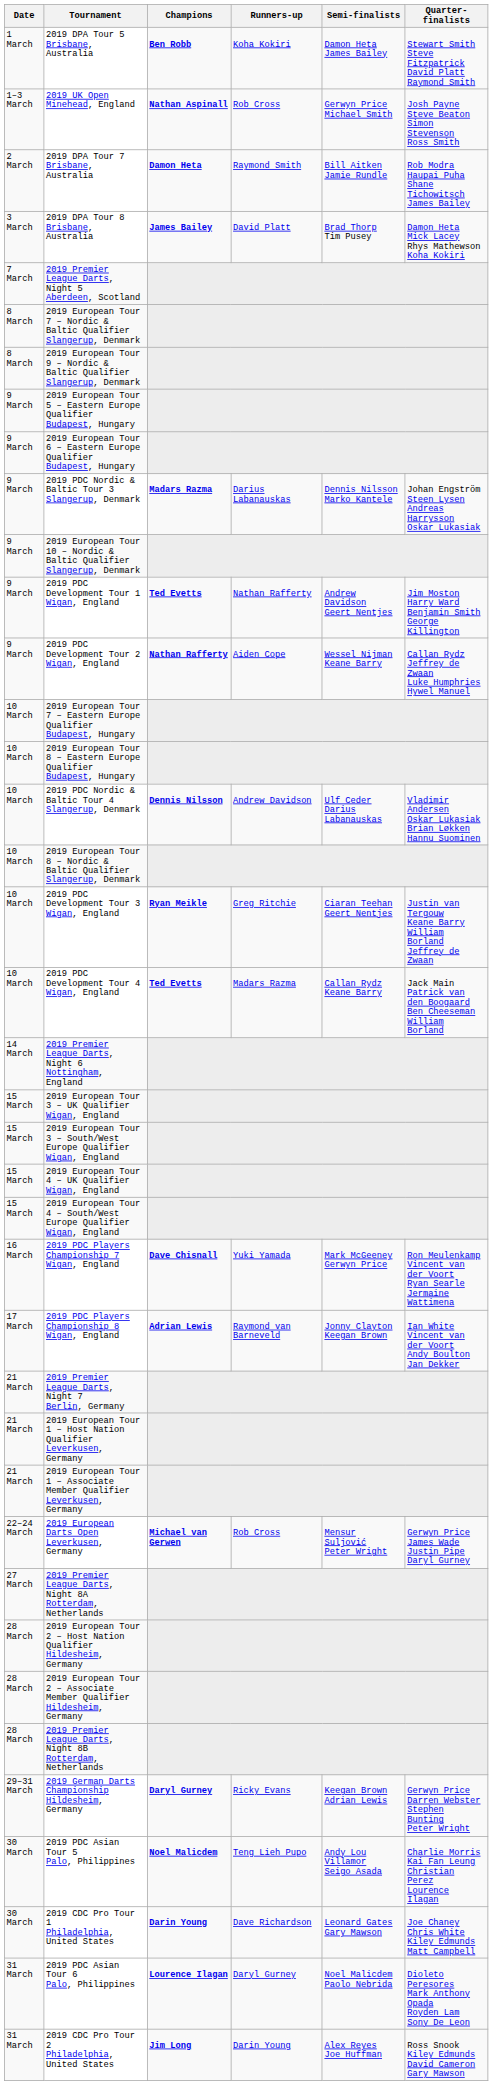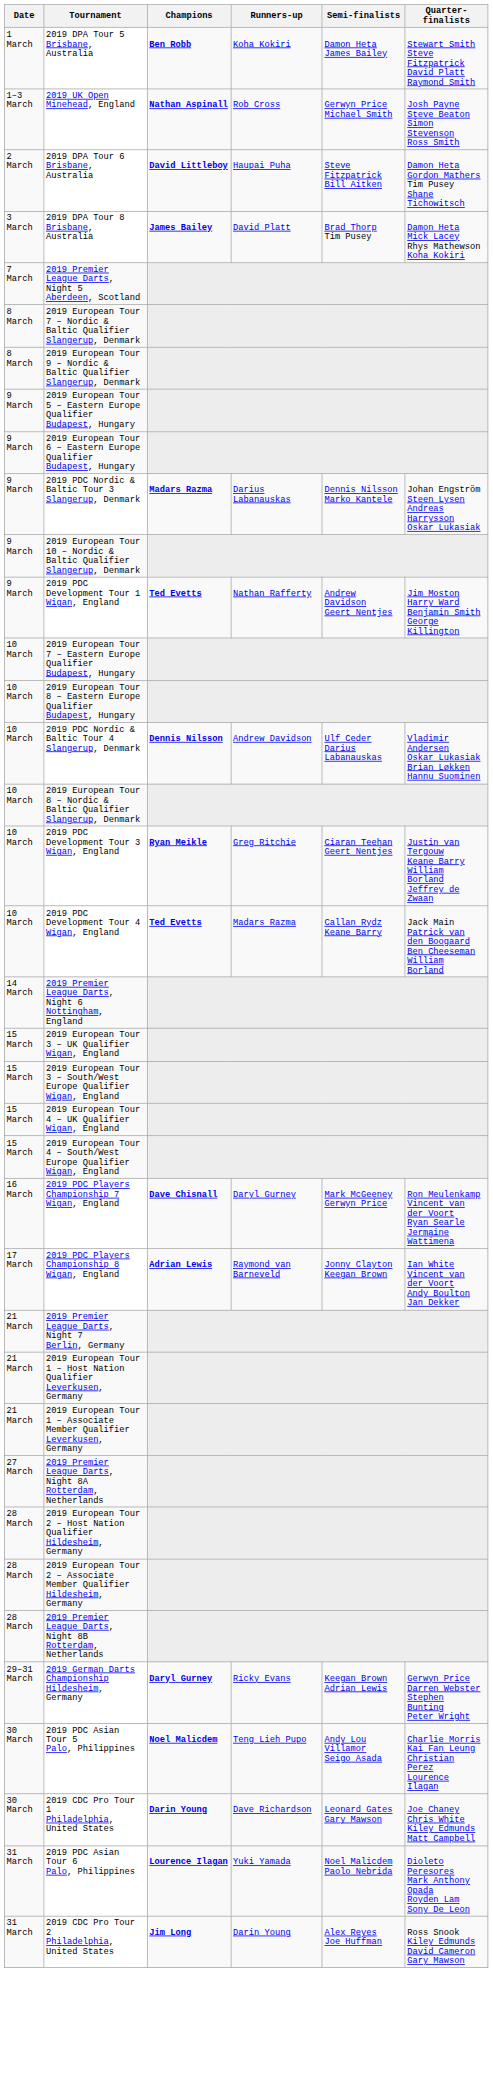+ row: (85, 166)
- row: (85, 166)
- row: (93, 655)
(262, 1256) Yuki Yamada -> (264, 1195) Daryl Gurney
- row: (80, 1538)
(264, 1975) Daryl Gurney -> (262, 1862) Yuki Yamada
